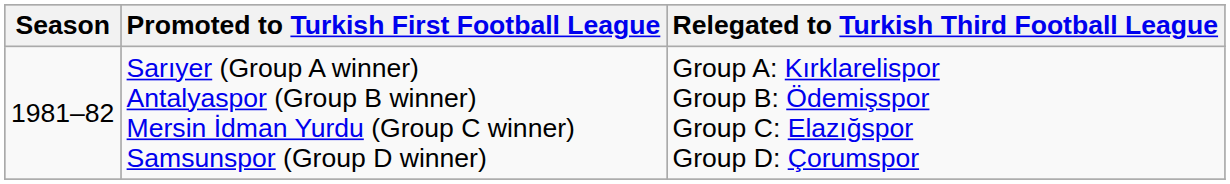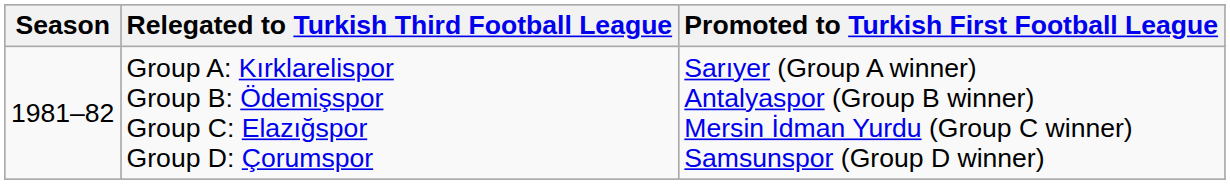columns swapped: (393, 25) <-> (945, 25)
